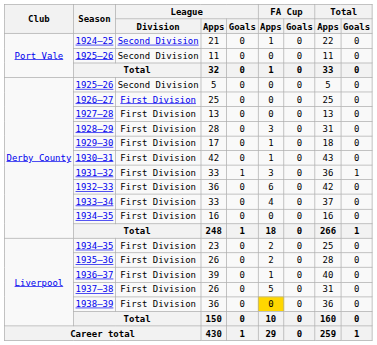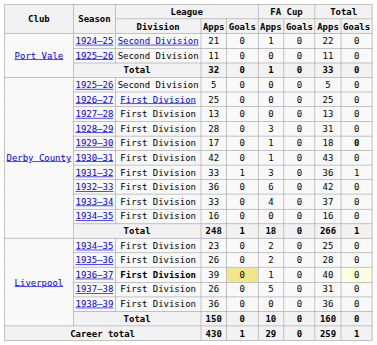(357, 143) normal -> (357, 143) bold
(158, 275) normal -> (158, 275) bold
(242, 275) no background -> (242, 275) khaki background
(357, 275) no background -> (357, 275) lightyellow background
(271, 304) gold background -> (271, 304) no background
